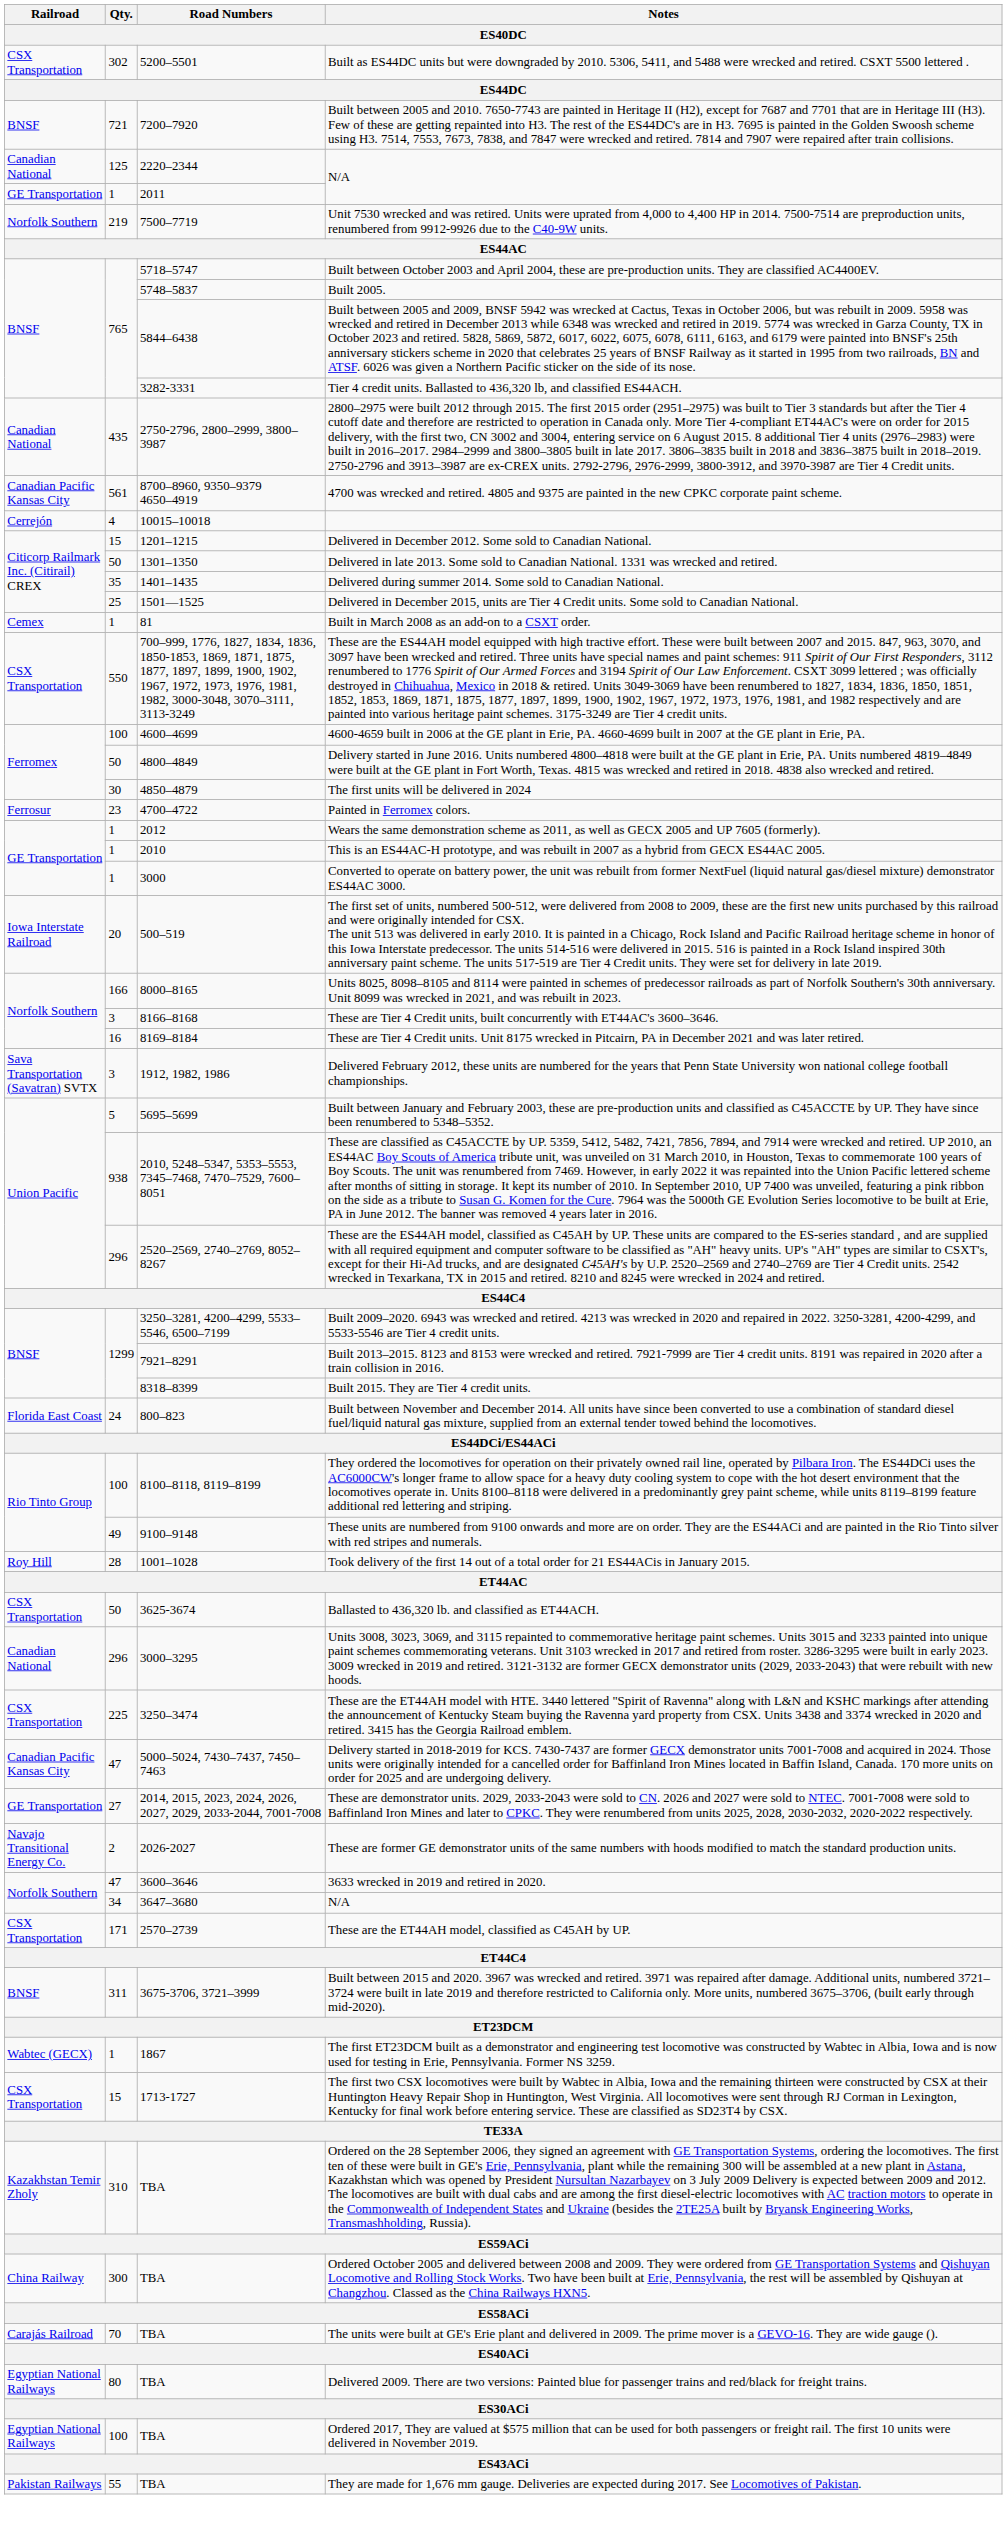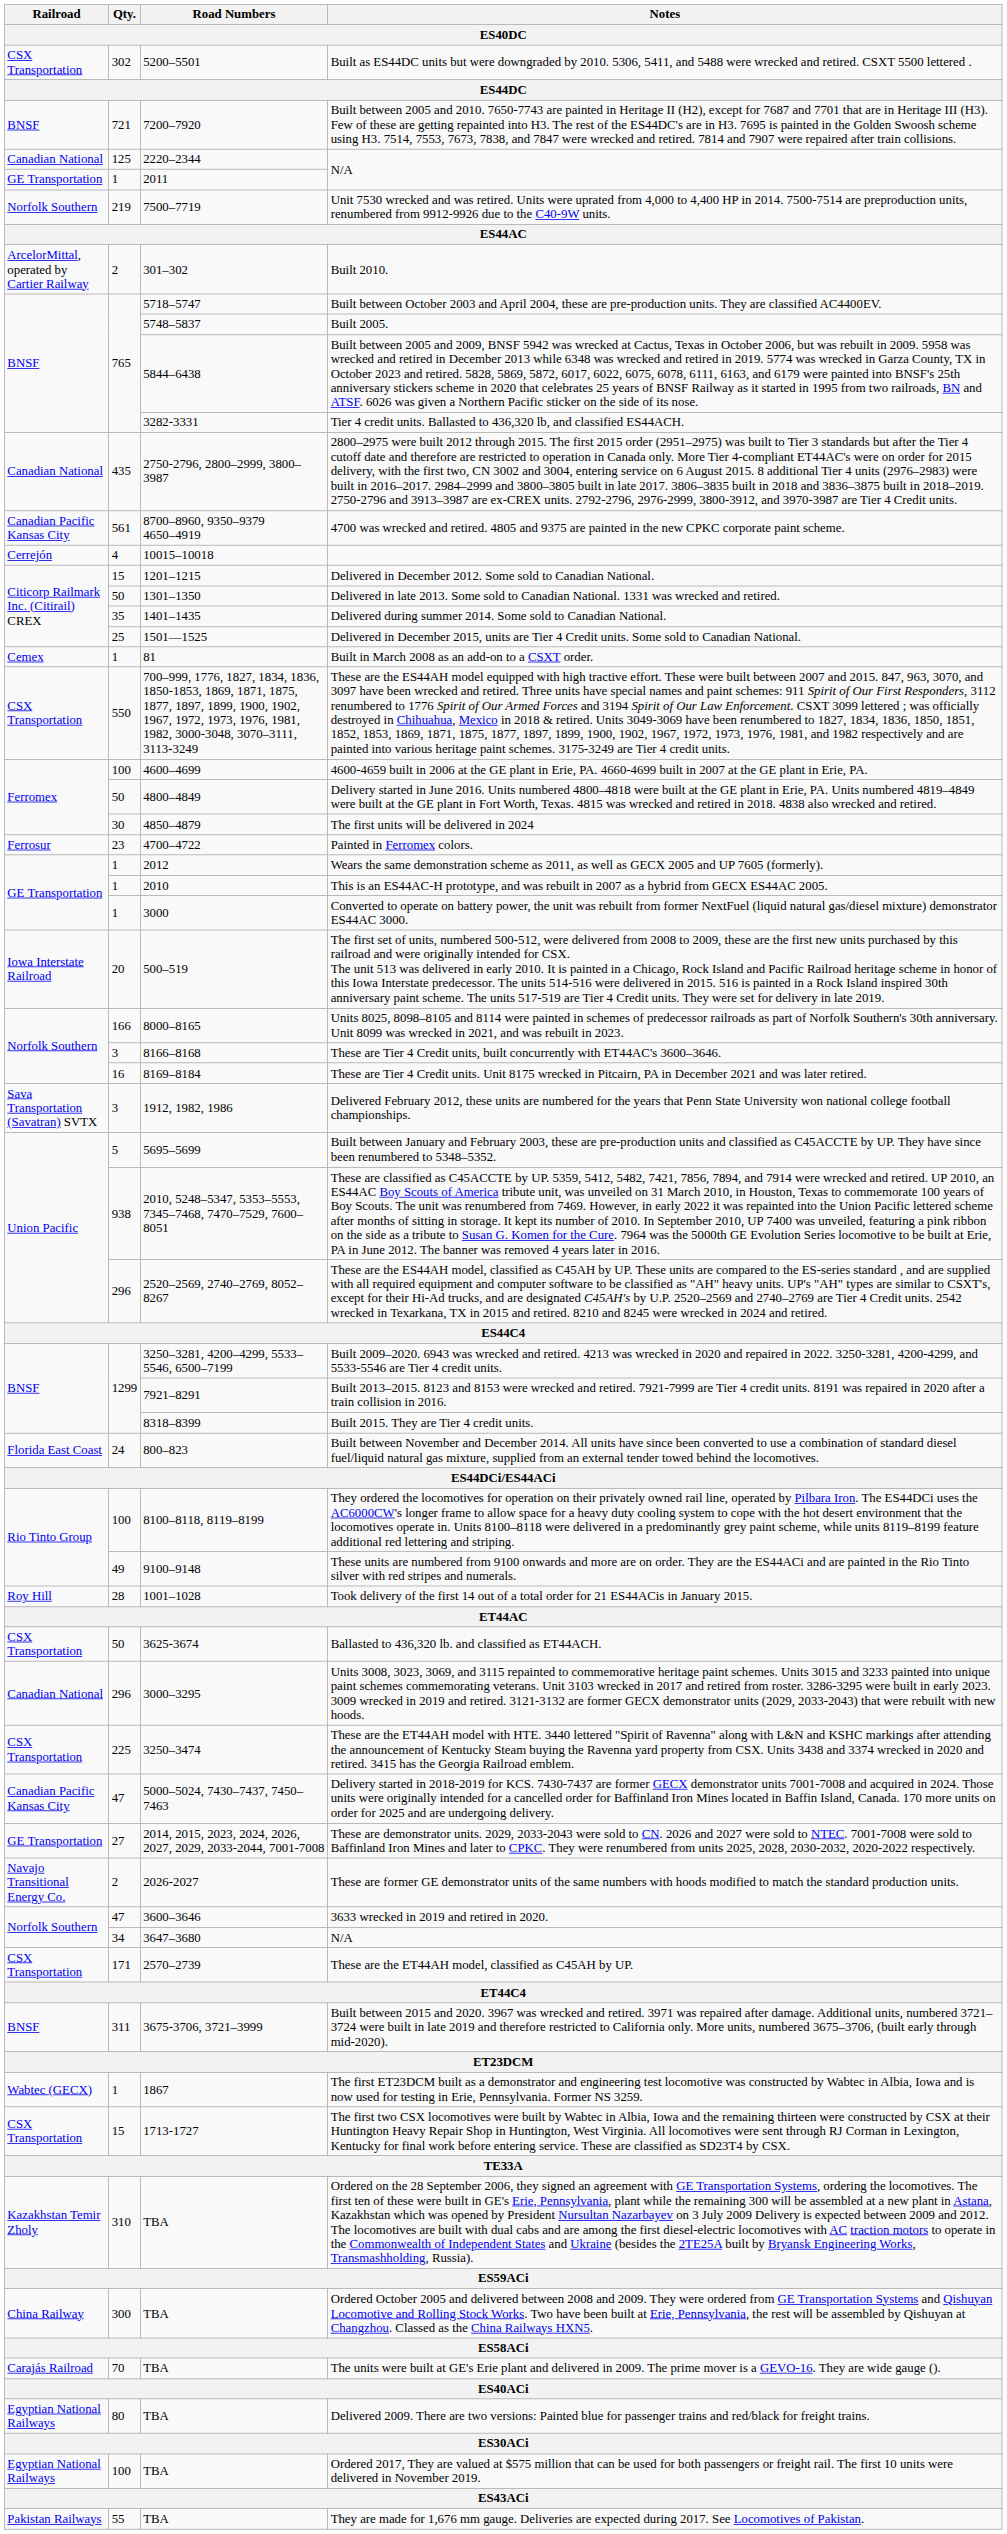+ row: (166, 269)
